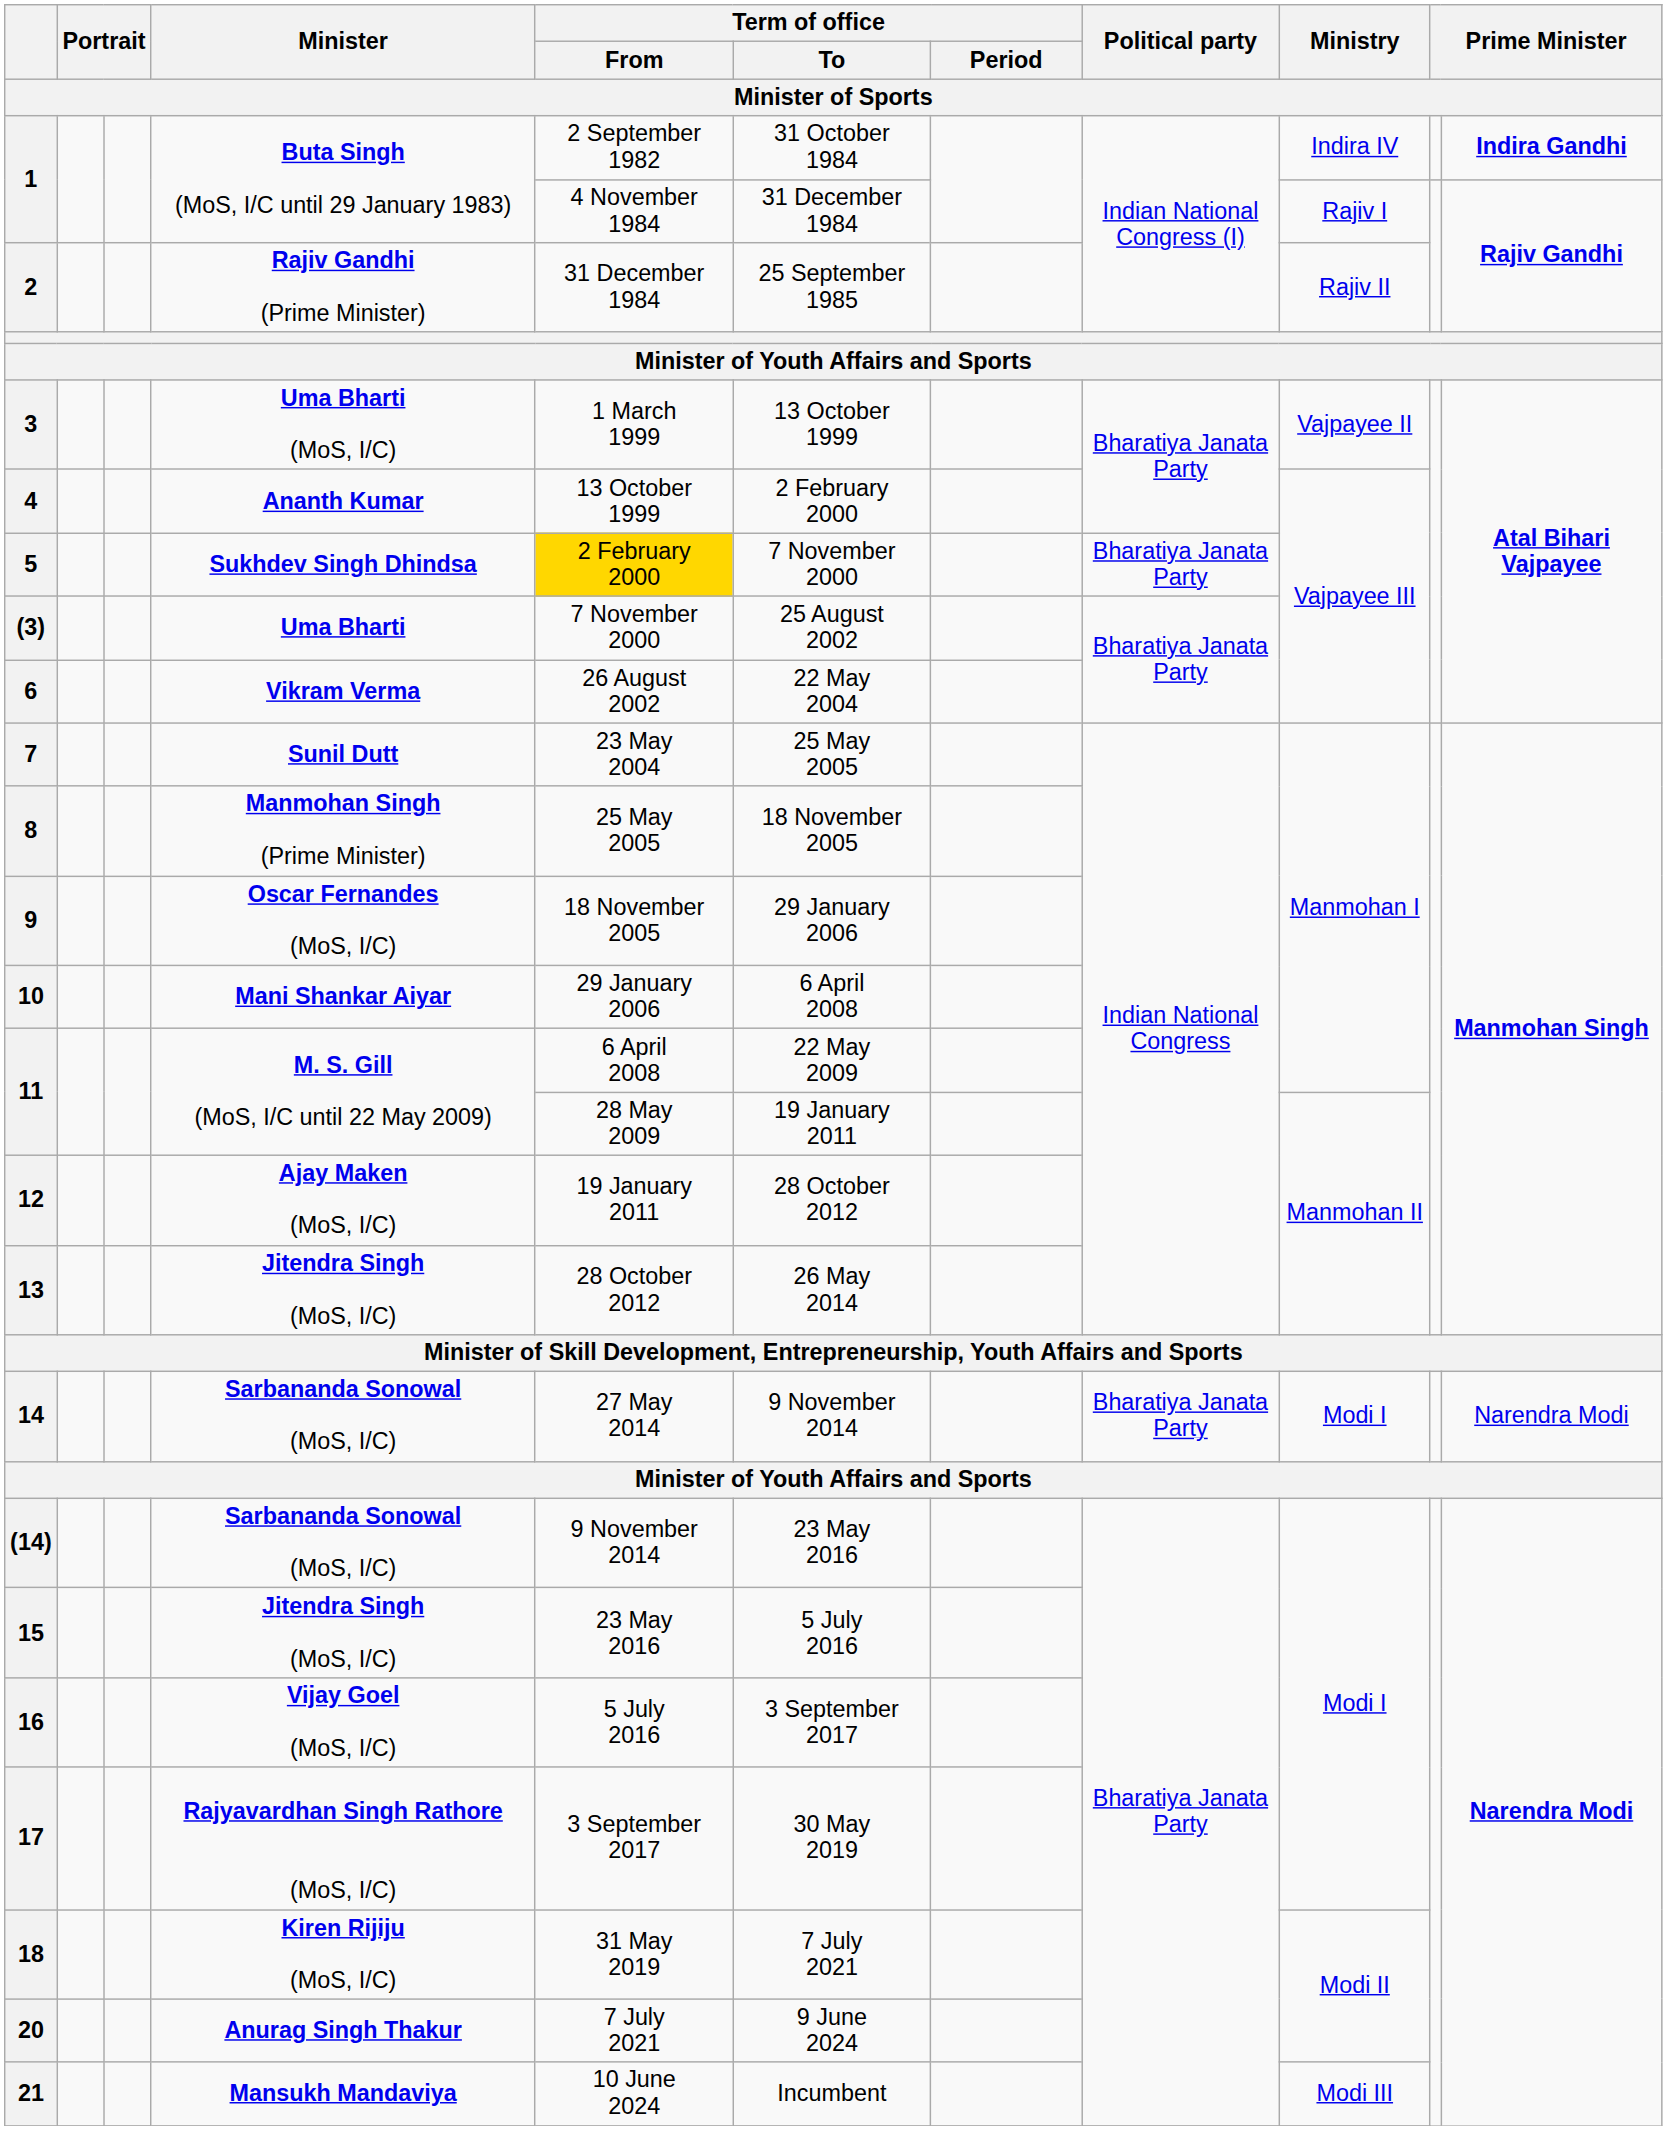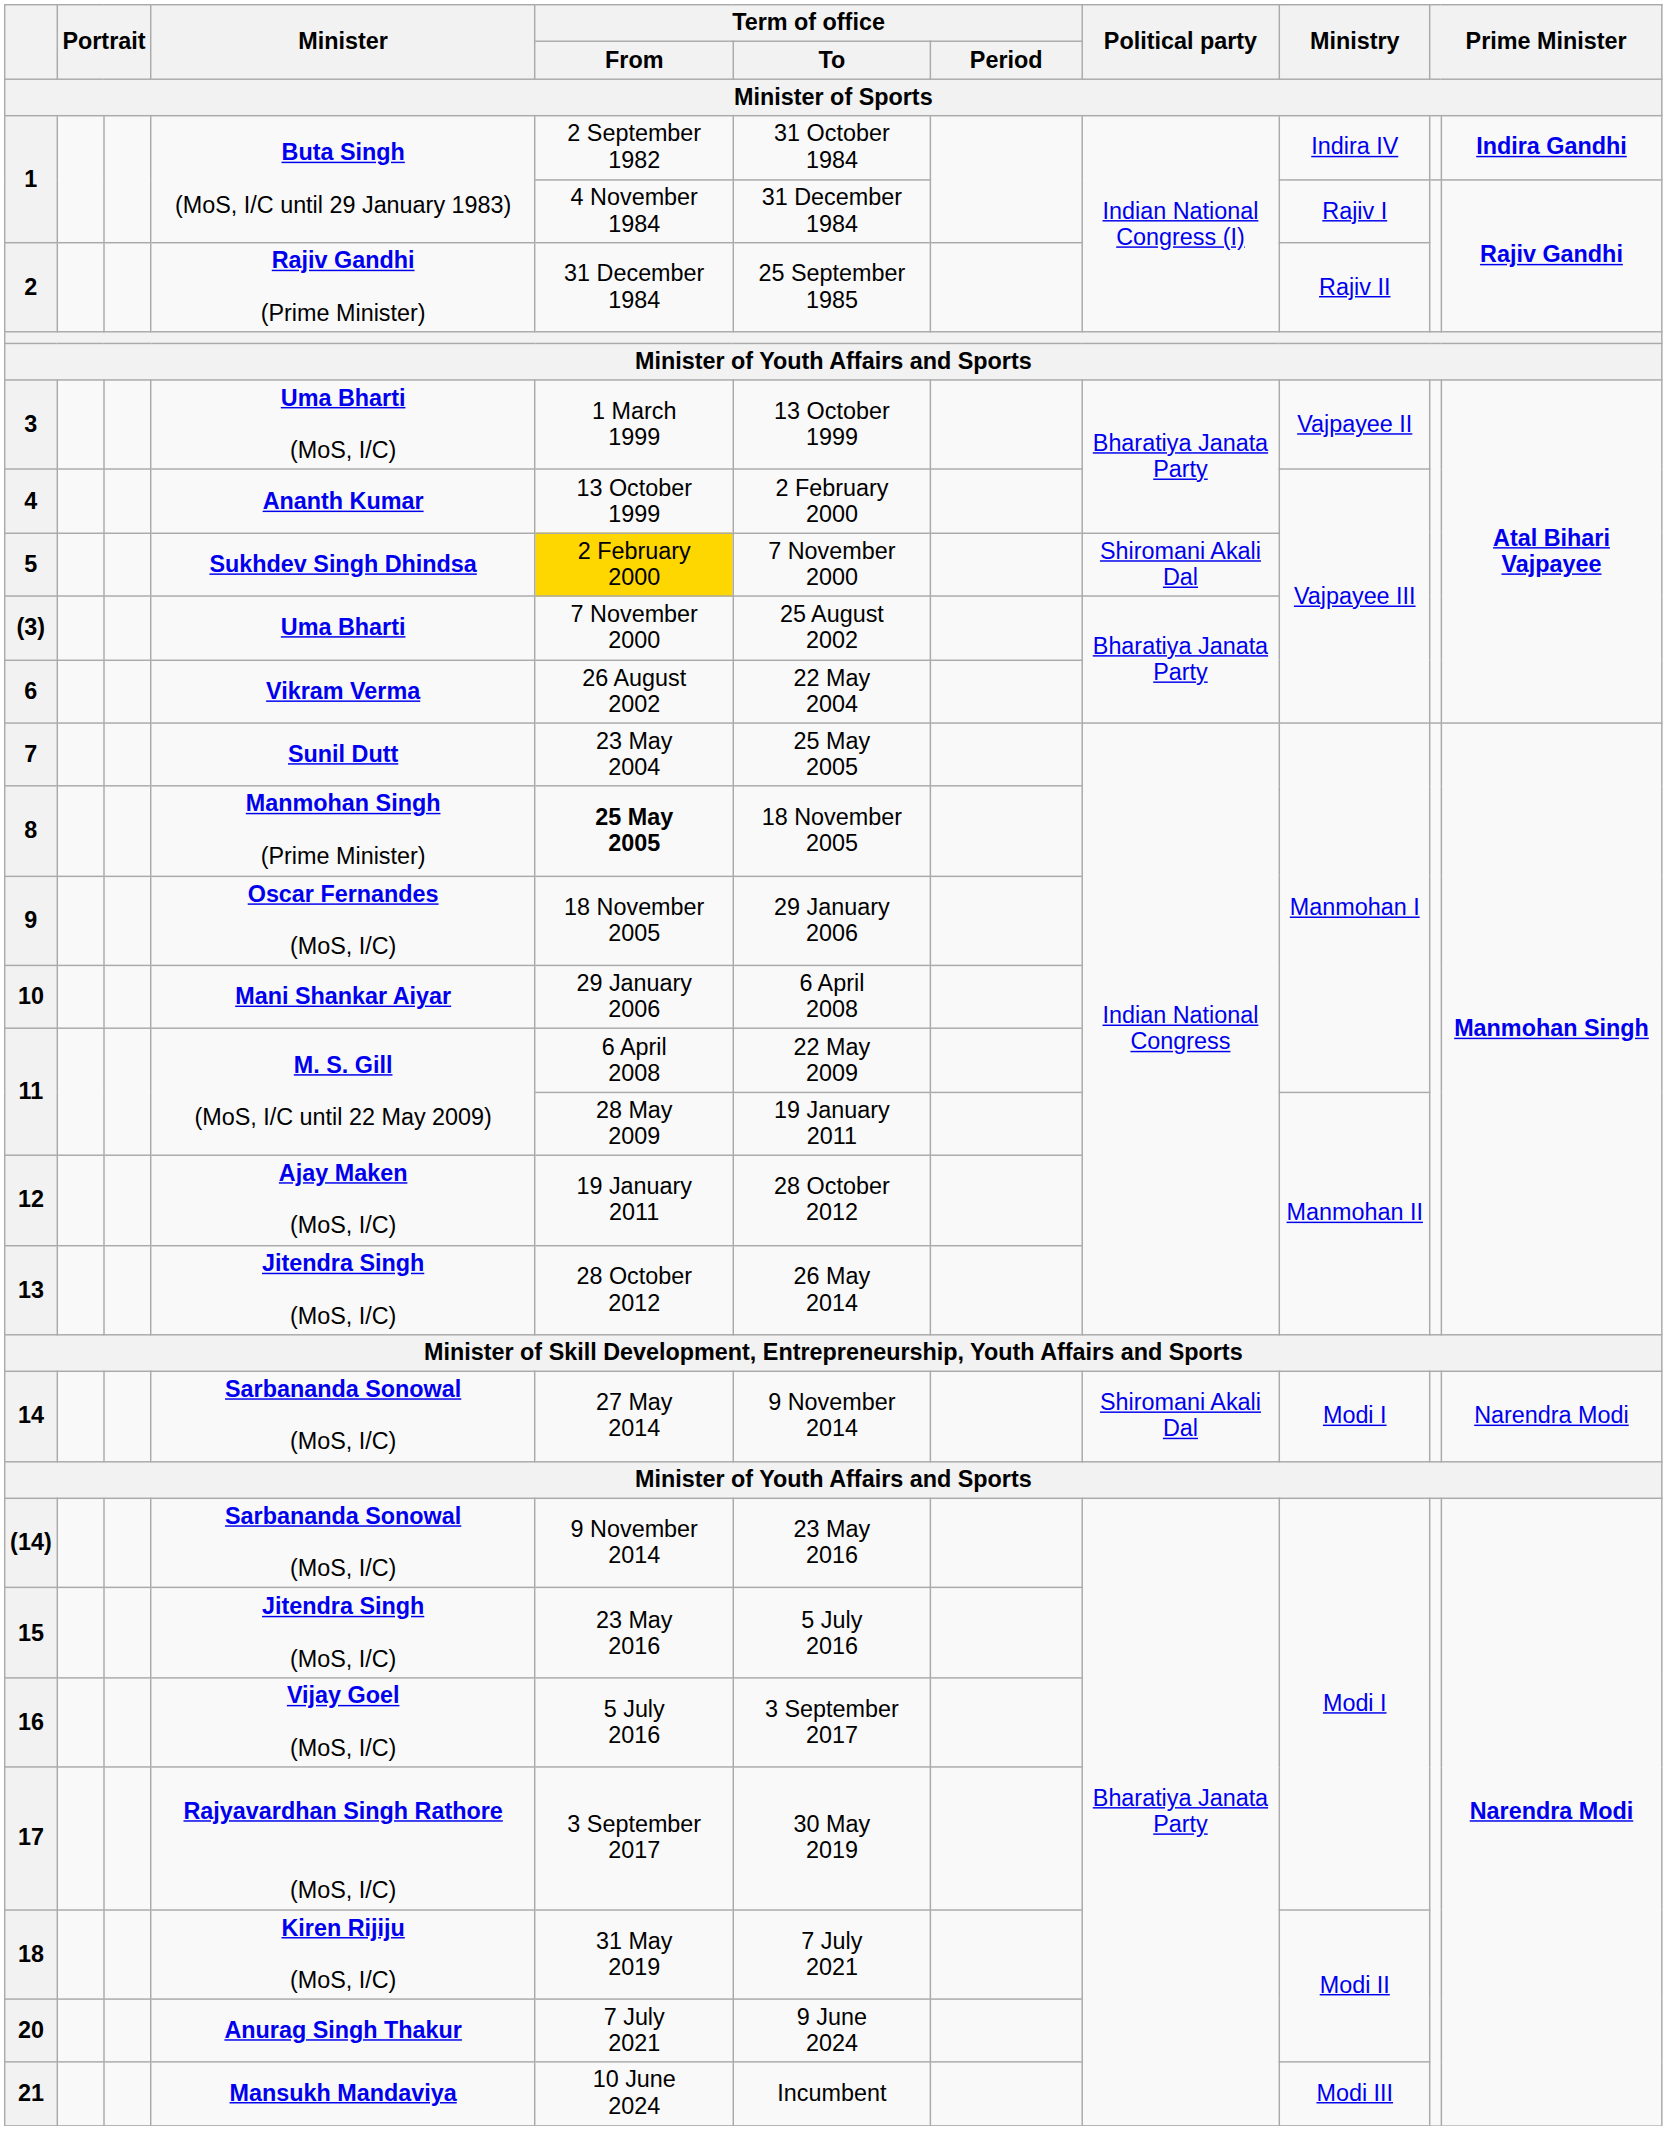(1180, 564) Bharatiya Janata Party -> (1180, 564) Shiromani Akali Dal
(634, 830) normal -> (634, 830) bold
(1180, 1416) Bharatiya Janata Party -> (1180, 1416) Shiromani Akali Dal
